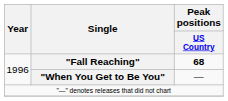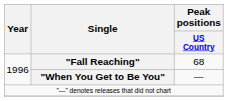(199, 61) bold -> (199, 61) normal
